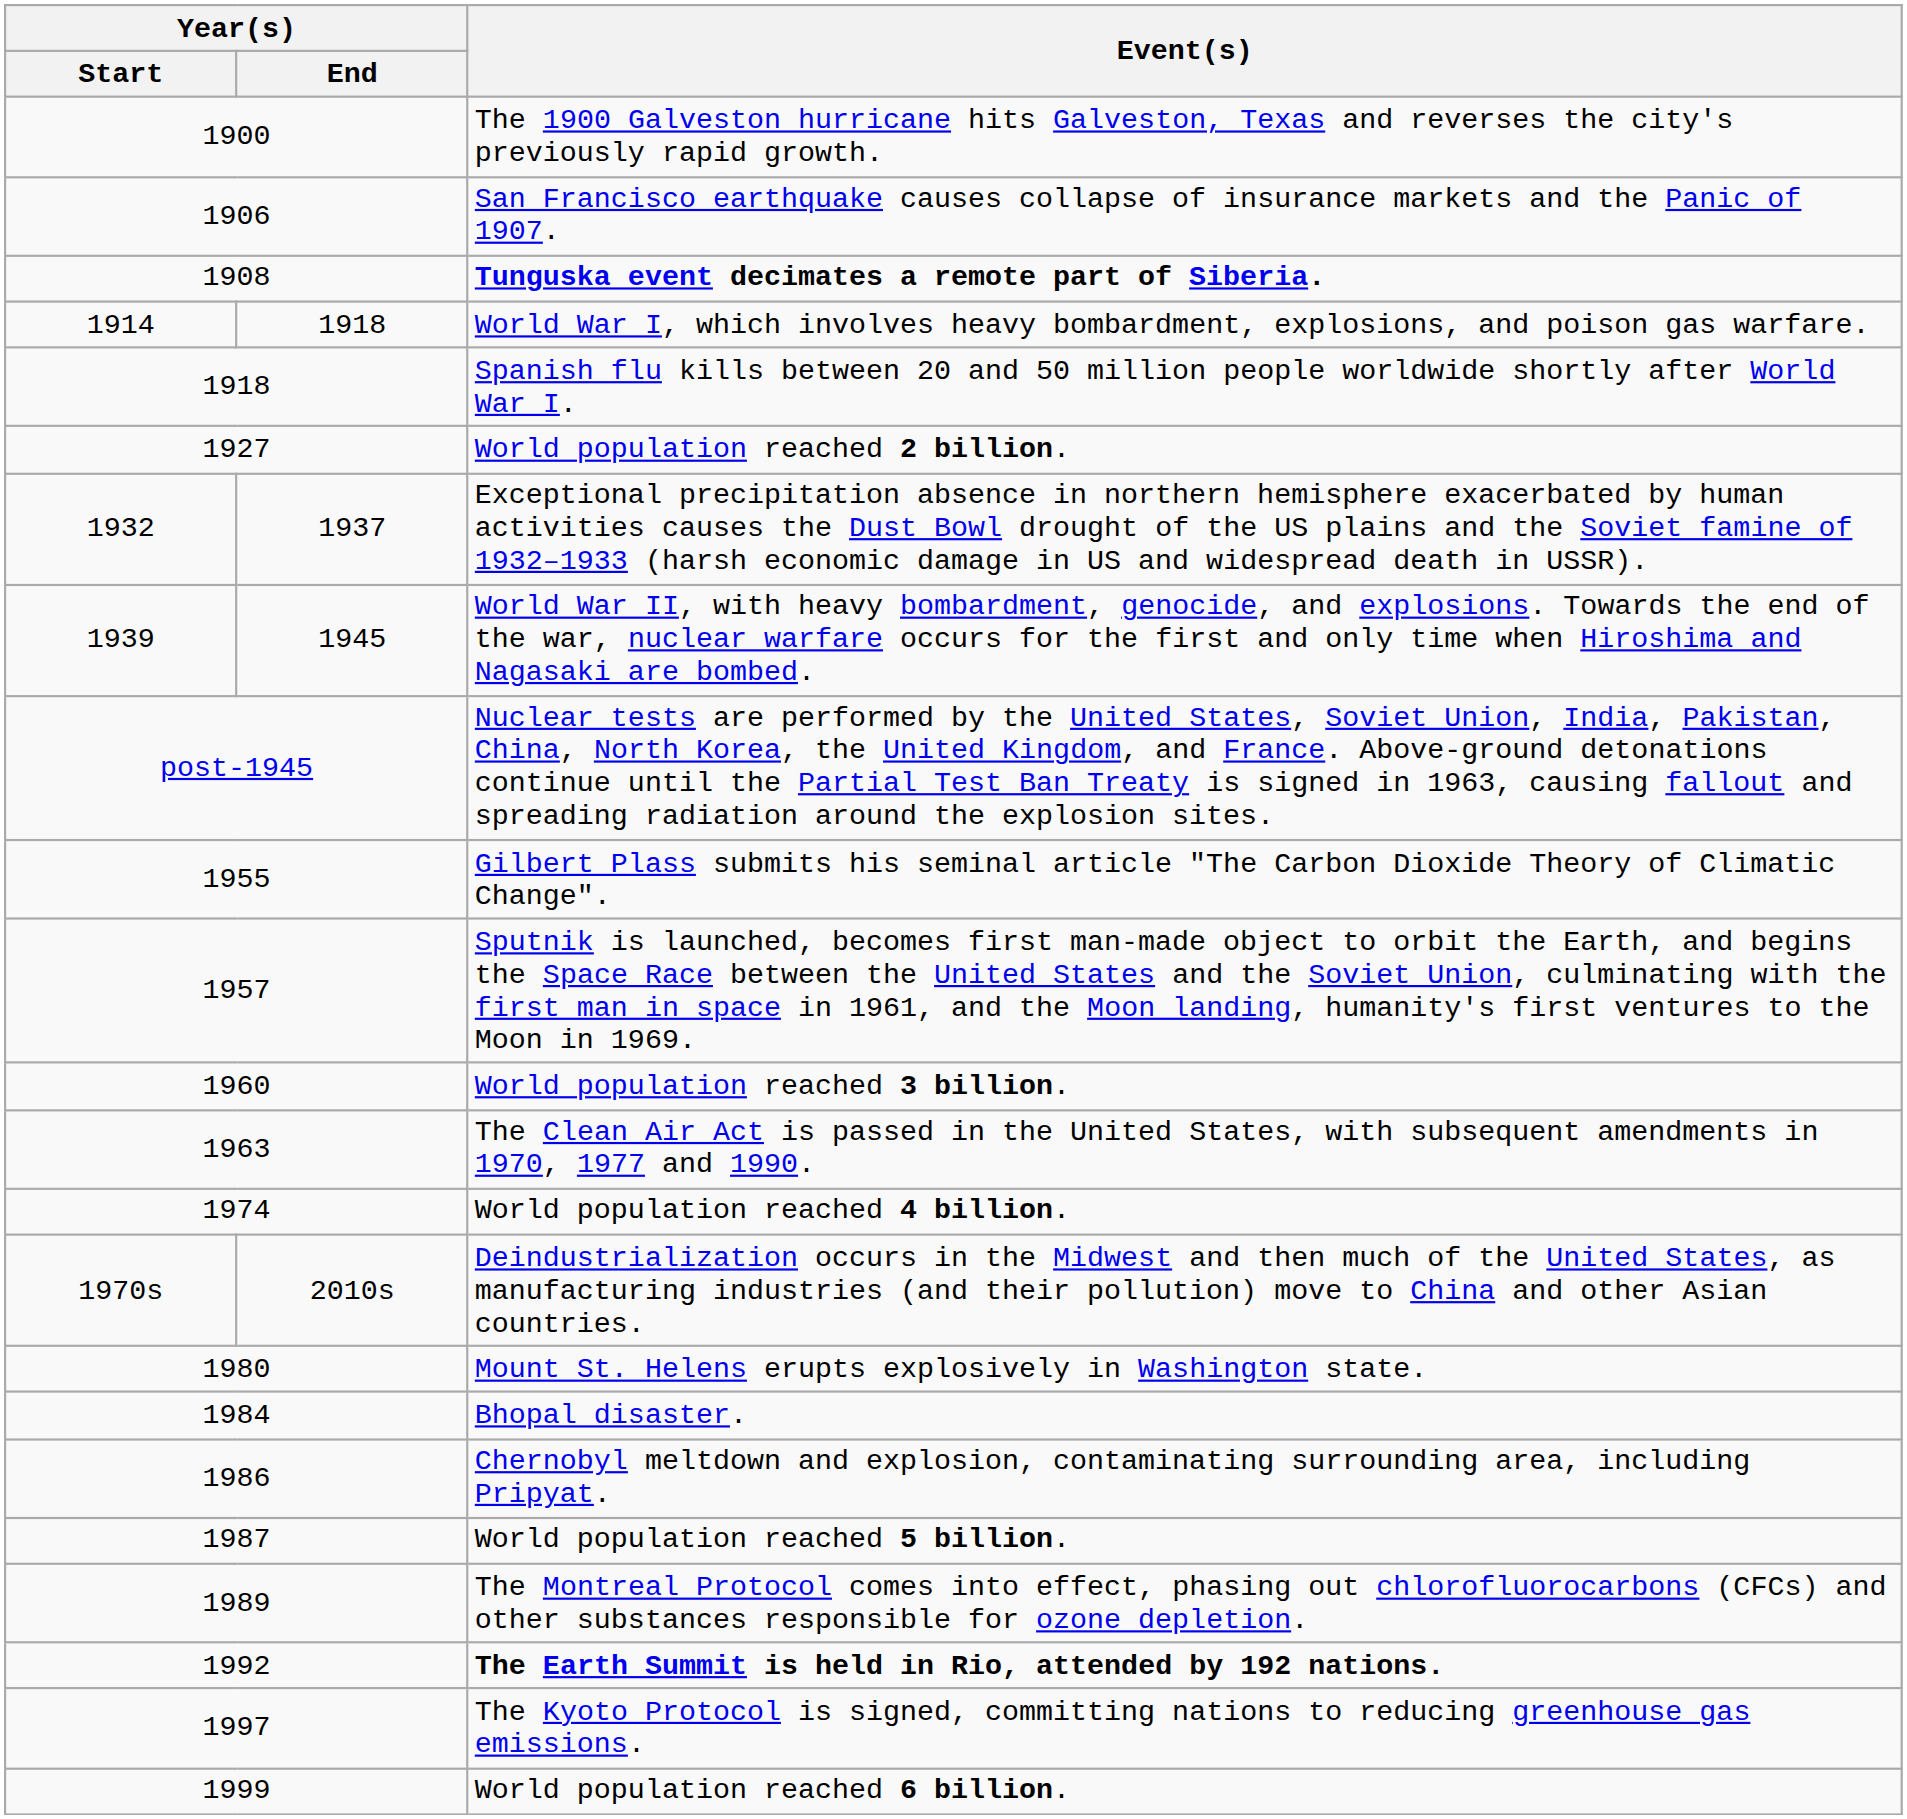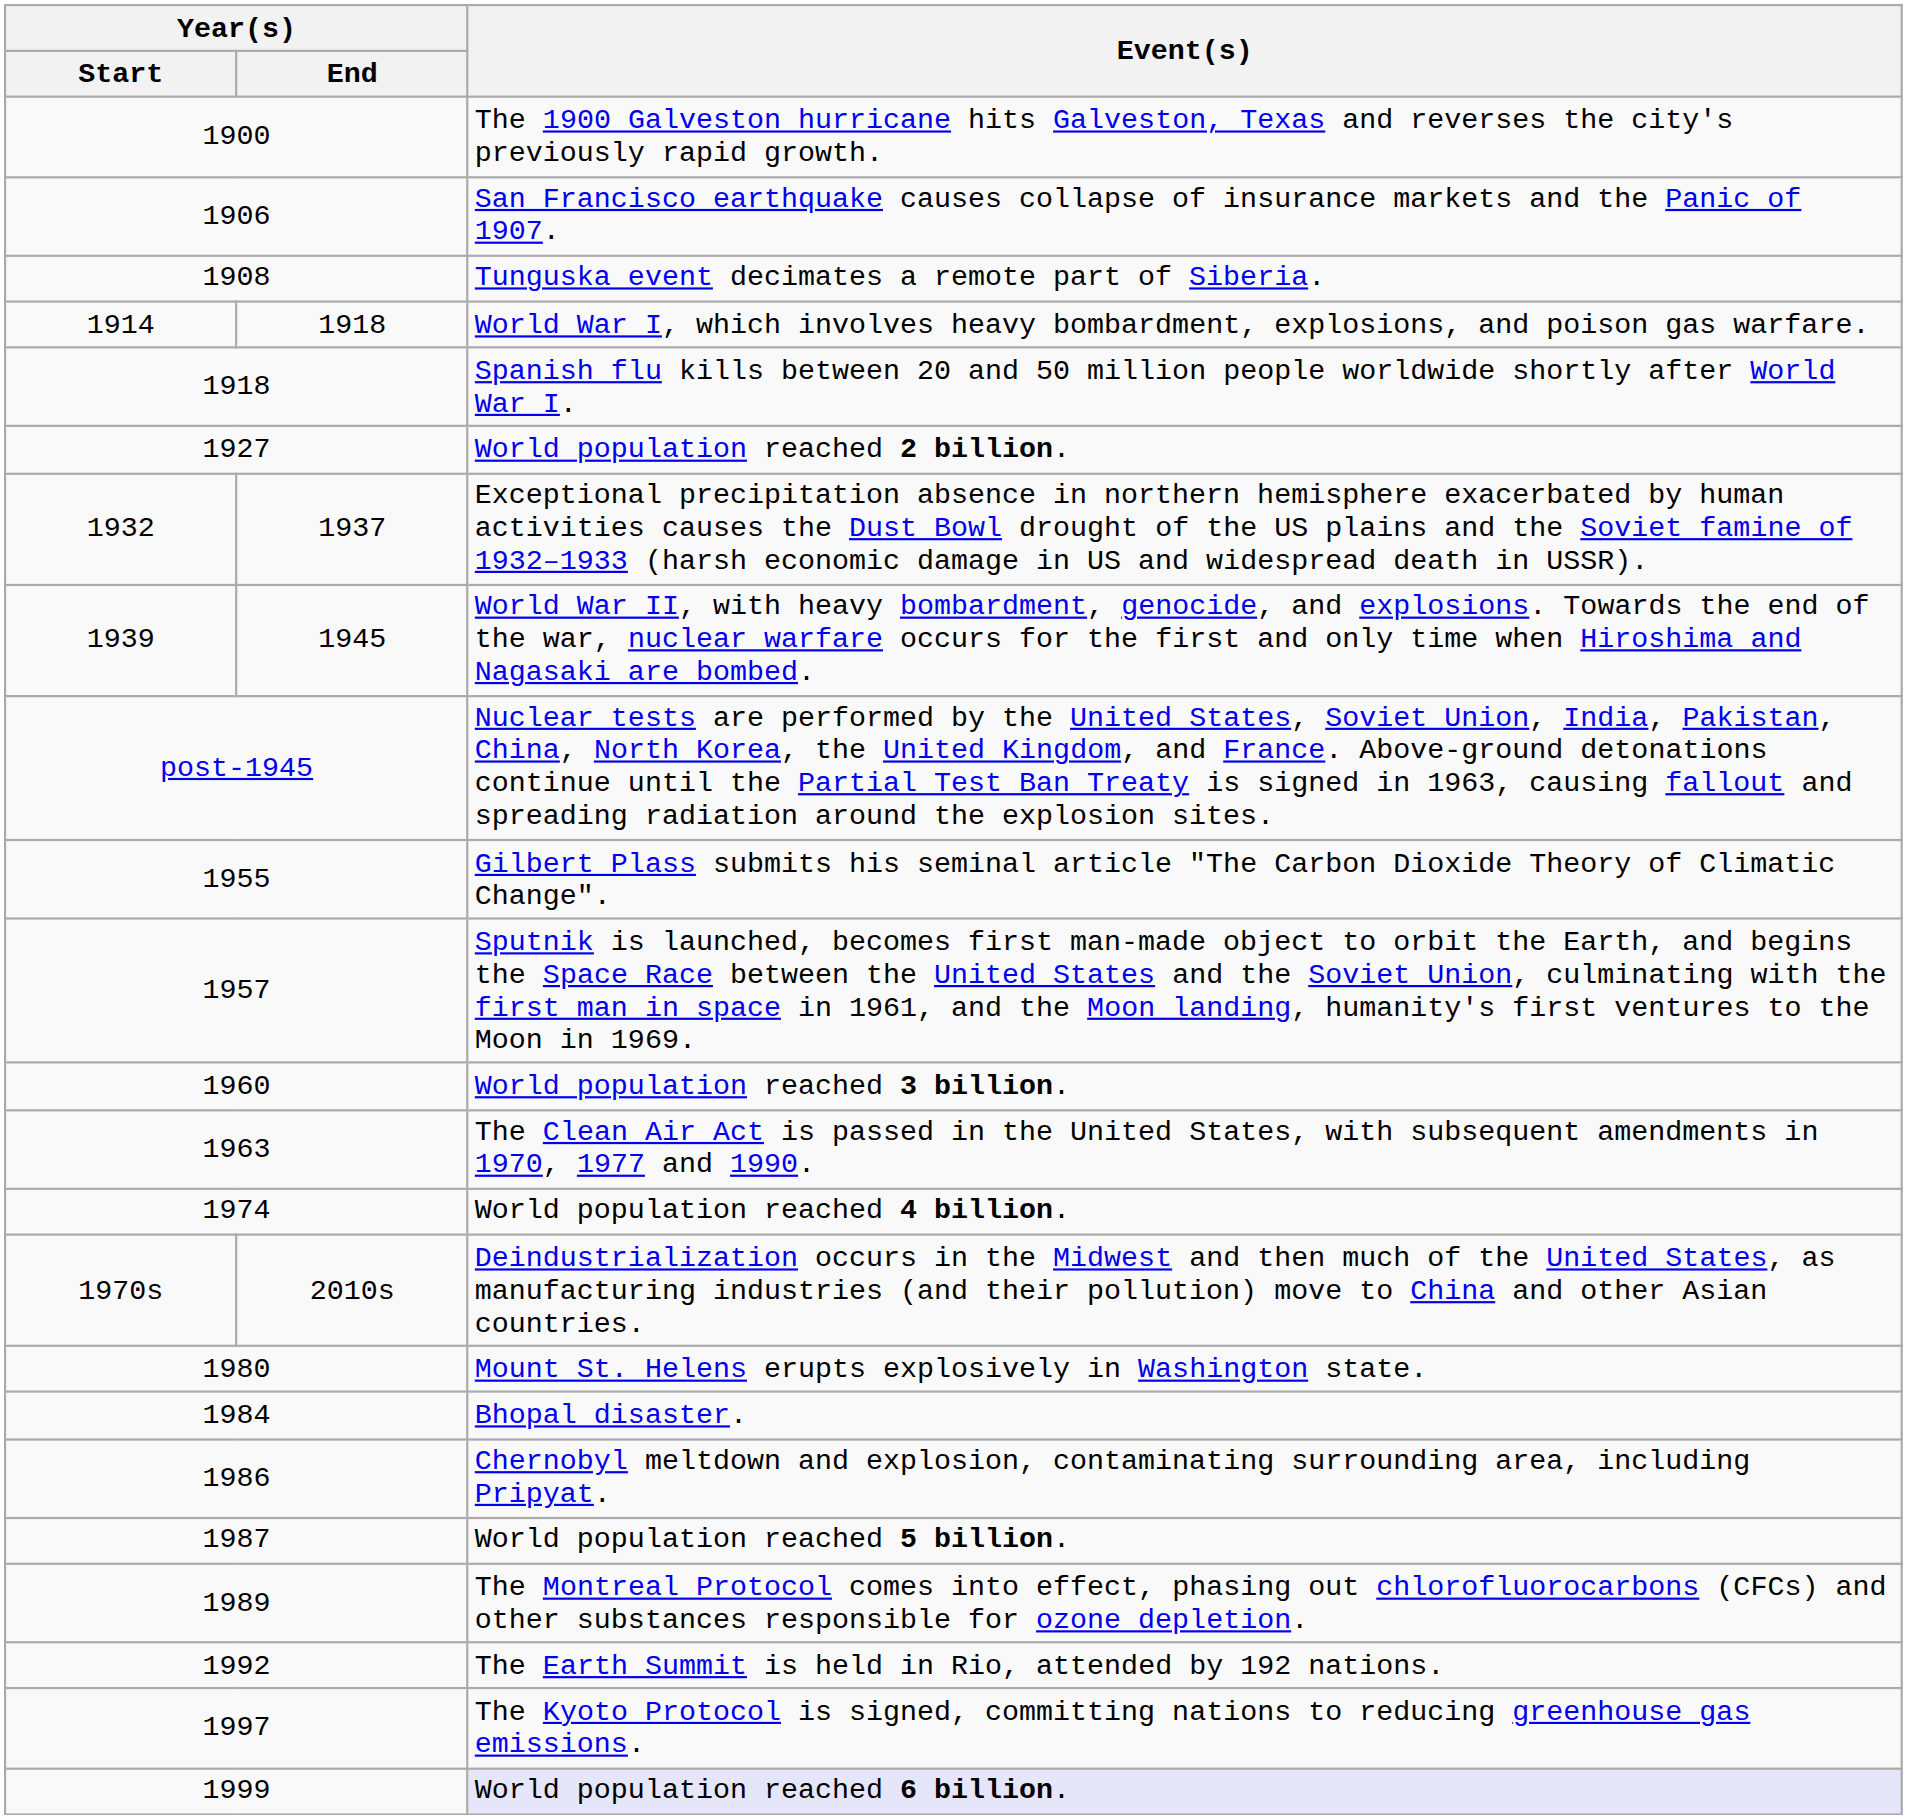(900, 278) bold -> (900, 278) normal
(960, 1666) bold -> (960, 1666) normal
(772, 1791) no background -> (772, 1791) lavender background
